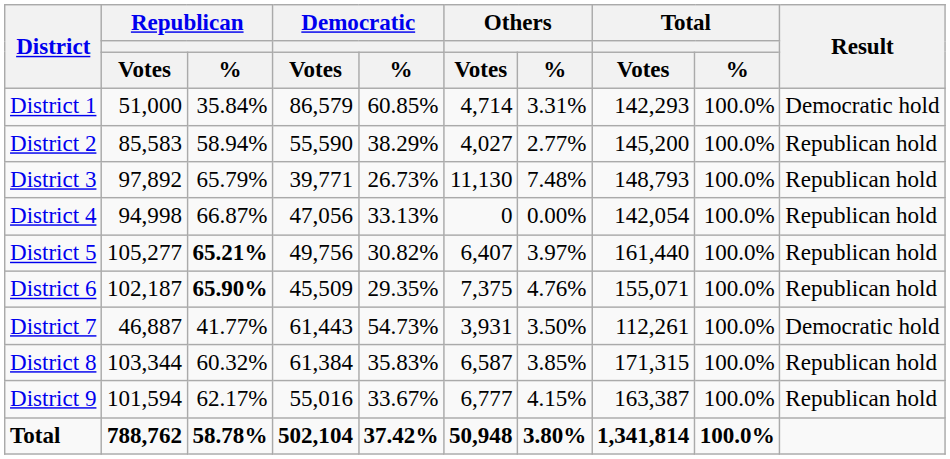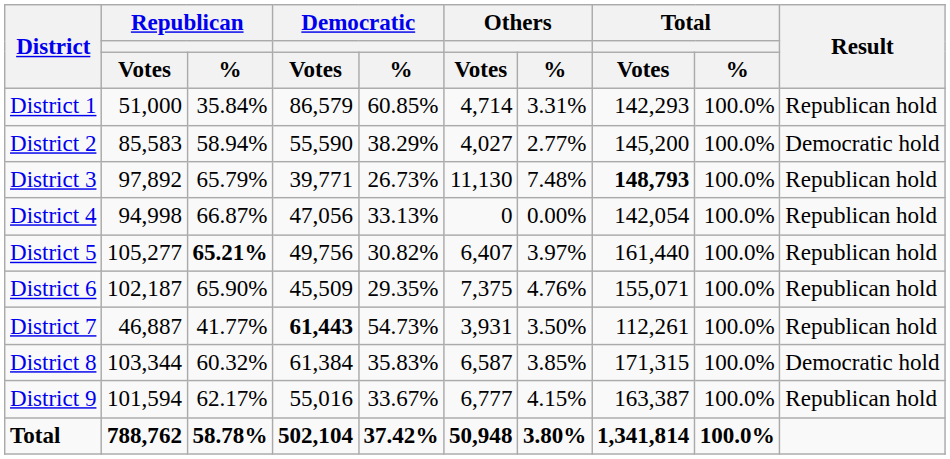(862, 106) Democratic hold -> (861, 106) Republican hold
(861, 143) Republican hold -> (862, 143) Democratic hold
(652, 179) normal -> (652, 179) bold
(230, 289) bold -> (232, 289) normal
(321, 325) normal -> (321, 325) bold
(862, 325) Democratic hold -> (861, 325) Republican hold
(861, 362) Republican hold -> (862, 362) Democratic hold
